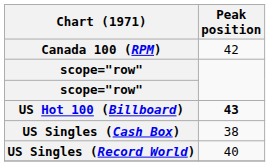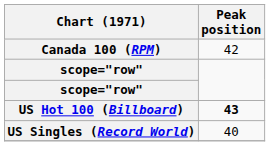- row: (101, 131)
